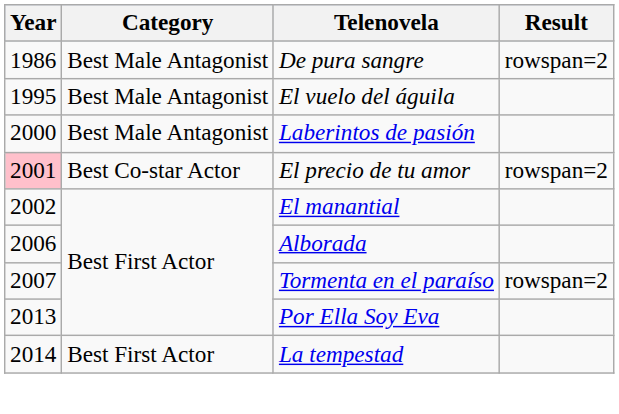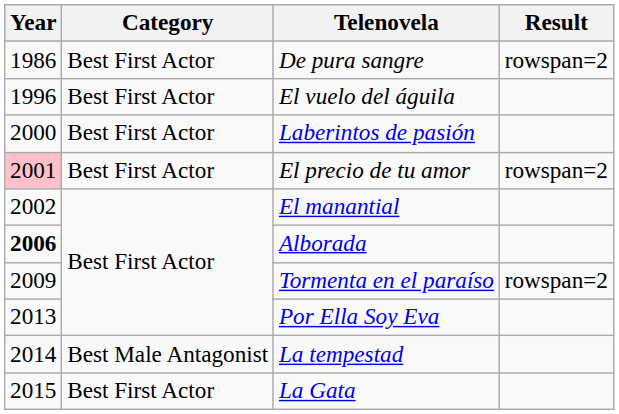(168, 59) Best Male Antagonist -> (141, 59) Best First Actor
(33, 96) 1995 -> (33, 96) 1996
(168, 96) Best Male Antagonist -> (141, 96) Best First Actor
(168, 133) Best Male Antagonist -> (141, 133) Best First Actor
(154, 170) Best Co-star Actor -> (141, 170) Best First Actor
(33, 243) normal -> (33, 243) bold
(33, 280) 2007 -> (33, 280) 2009
(141, 354) Best First Actor -> (168, 354) Best Male Antagonist
+ row: (317, 390)
